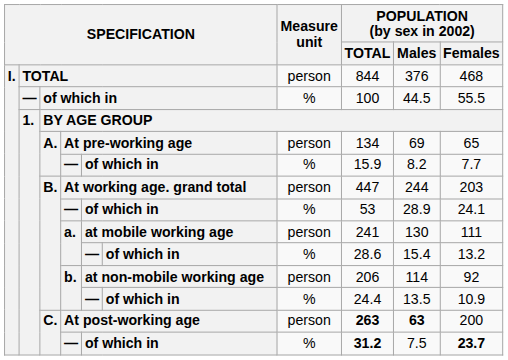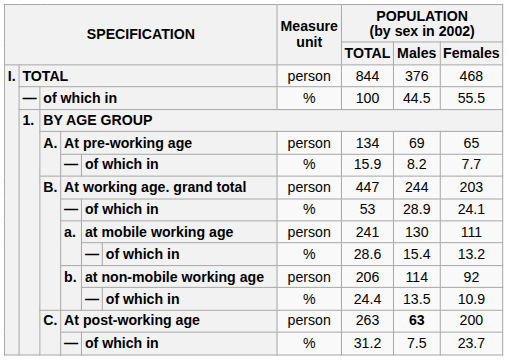(368, 321) bold -> (368, 321) normal
(368, 343) bold -> (368, 343) normal
(471, 343) bold -> (471, 343) normal
